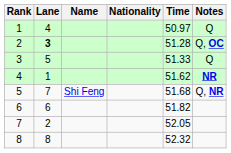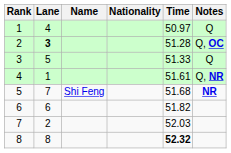(178, 76) 51.62 -> (178, 76) 51.61
(209, 76) NR -> (209, 76) Q, NR
(209, 92) Q, NR -> (209, 92) NR
(178, 124) 52.05 -> (178, 124) 52.03
(178, 140) normal -> (178, 140) bold
